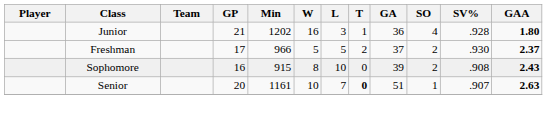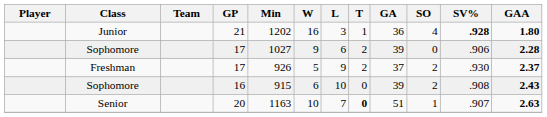(479, 31) normal -> (479, 31) bold
+ row: (113, 49)
(283, 49) 966 -> (283, 67) 926
(343, 49) 5 -> (343, 67) 9
(316, 67) 8 -> (316, 85) 6
(280, 85) 1161 -> (280, 103) 1163
